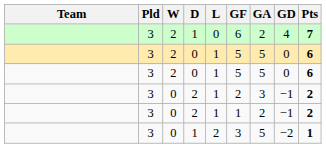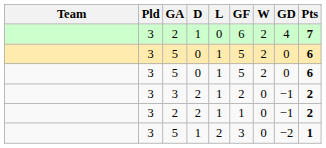columns swapped: (173, 14) <-> (262, 14)
